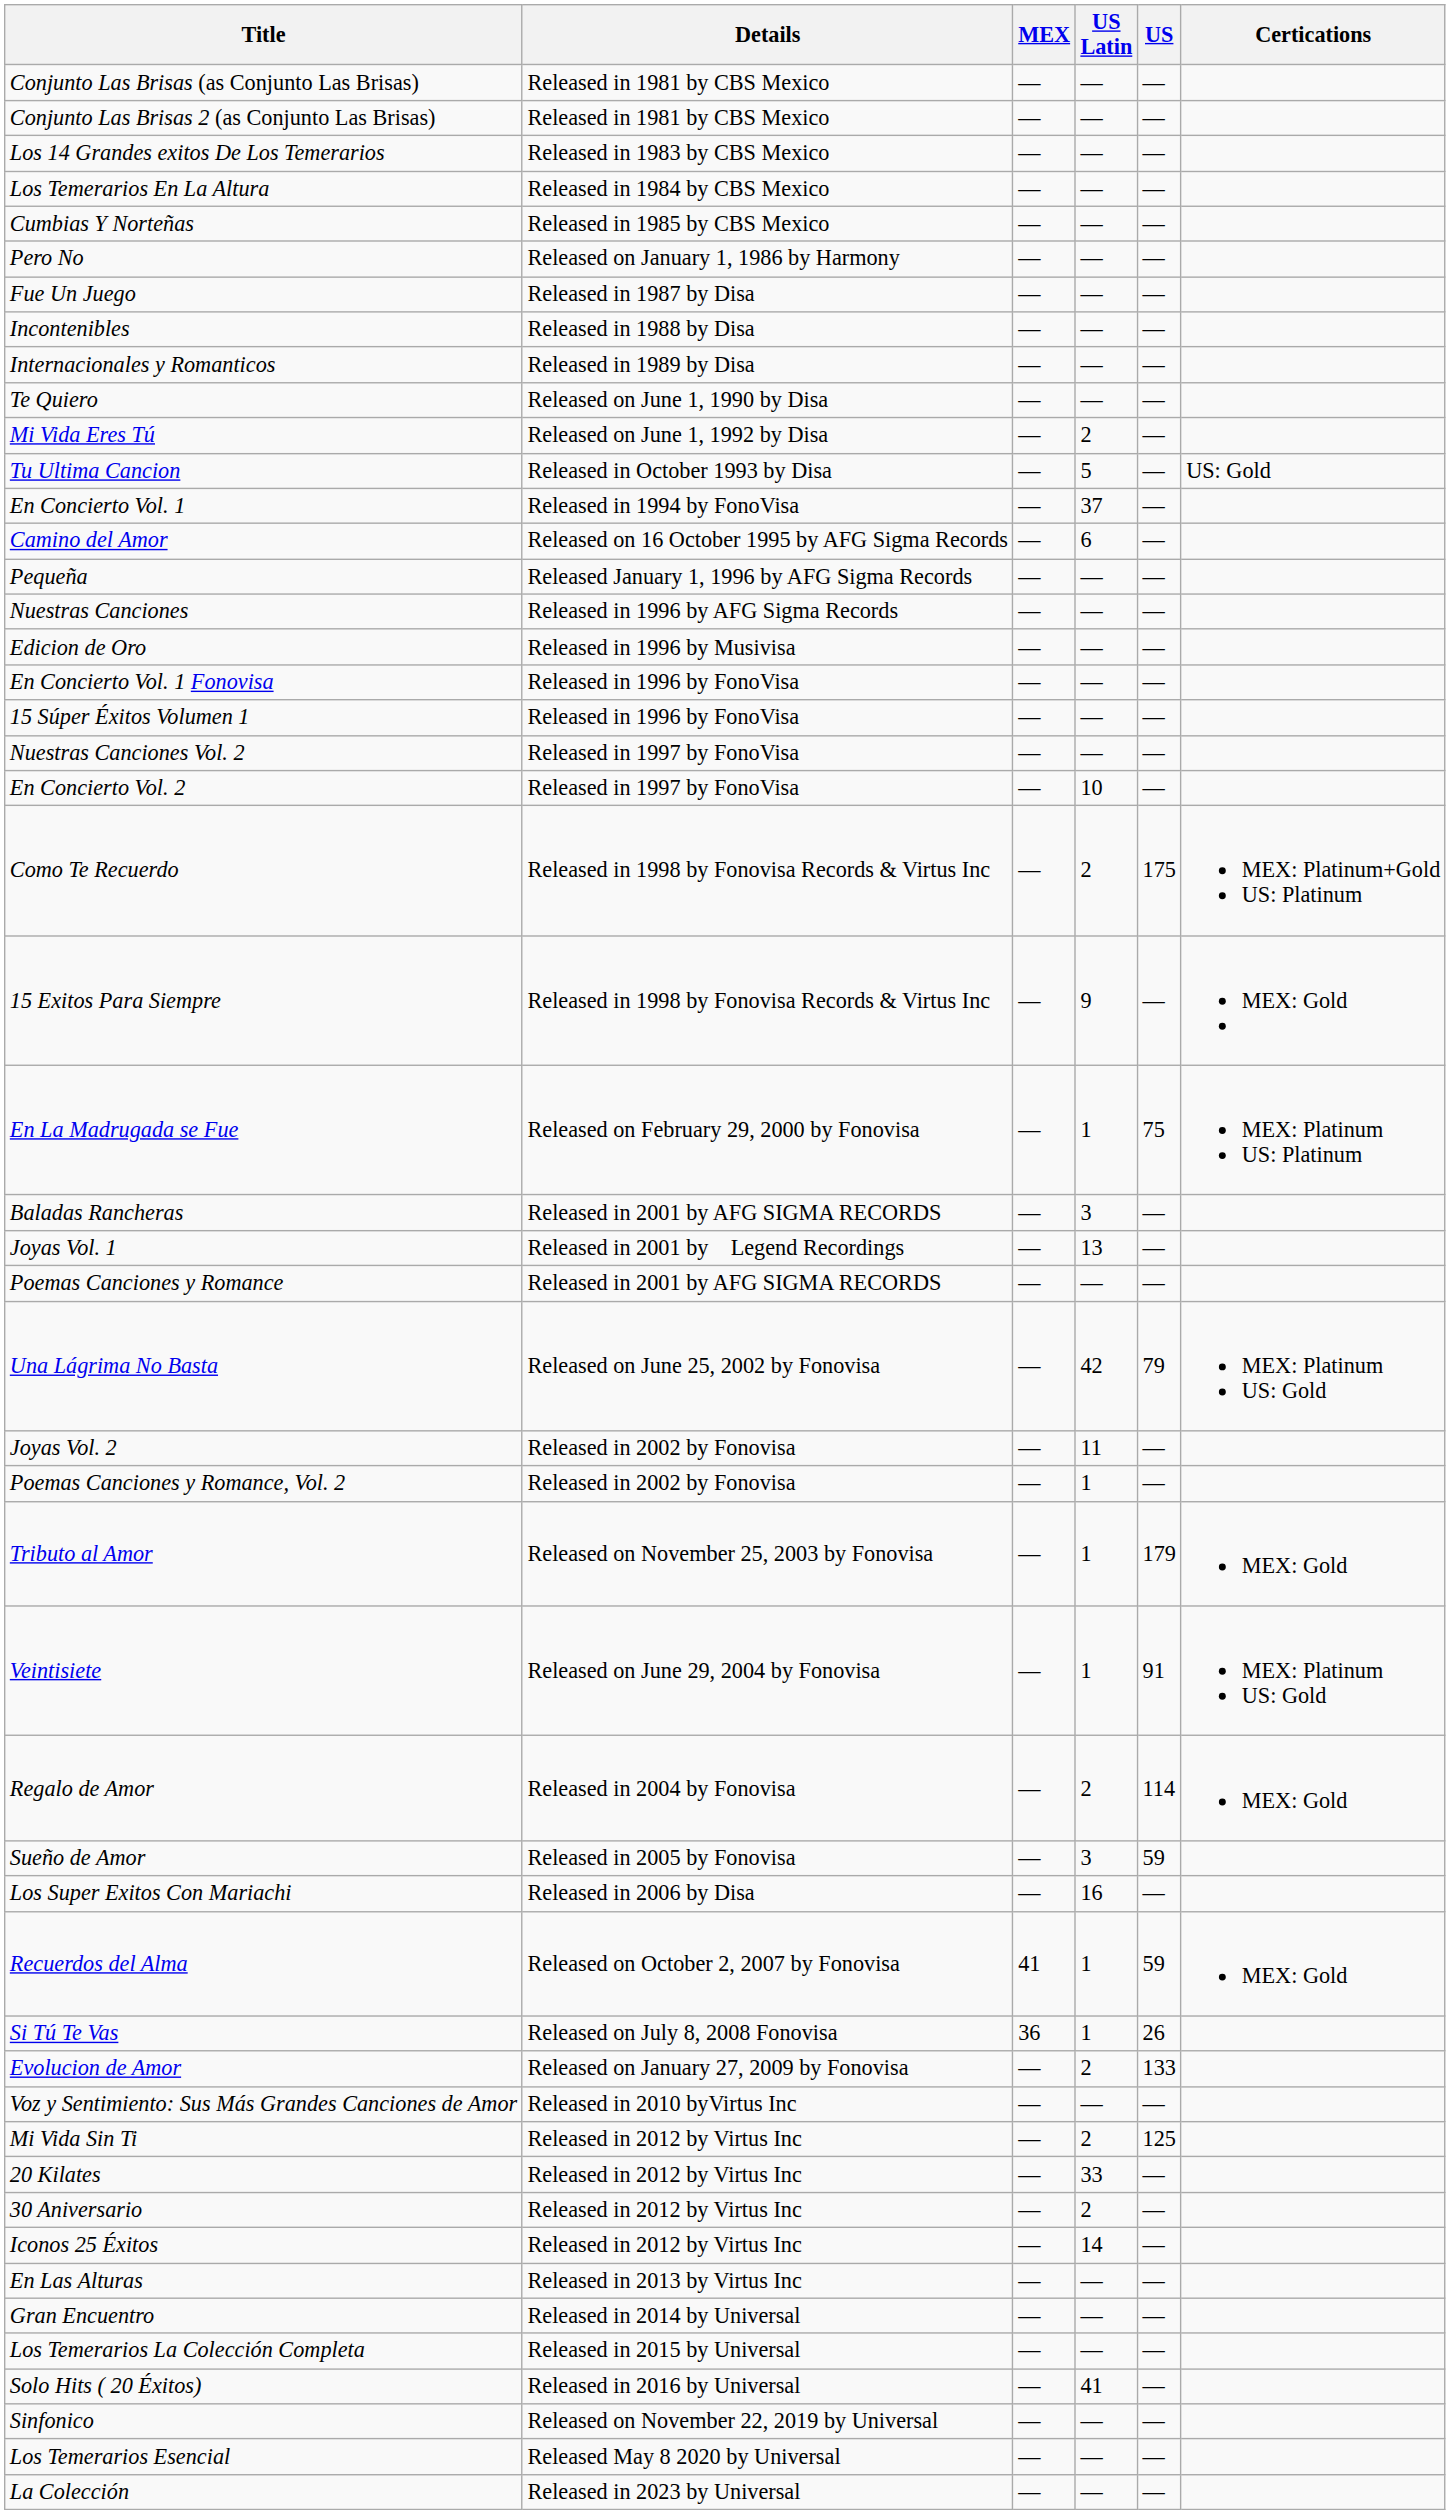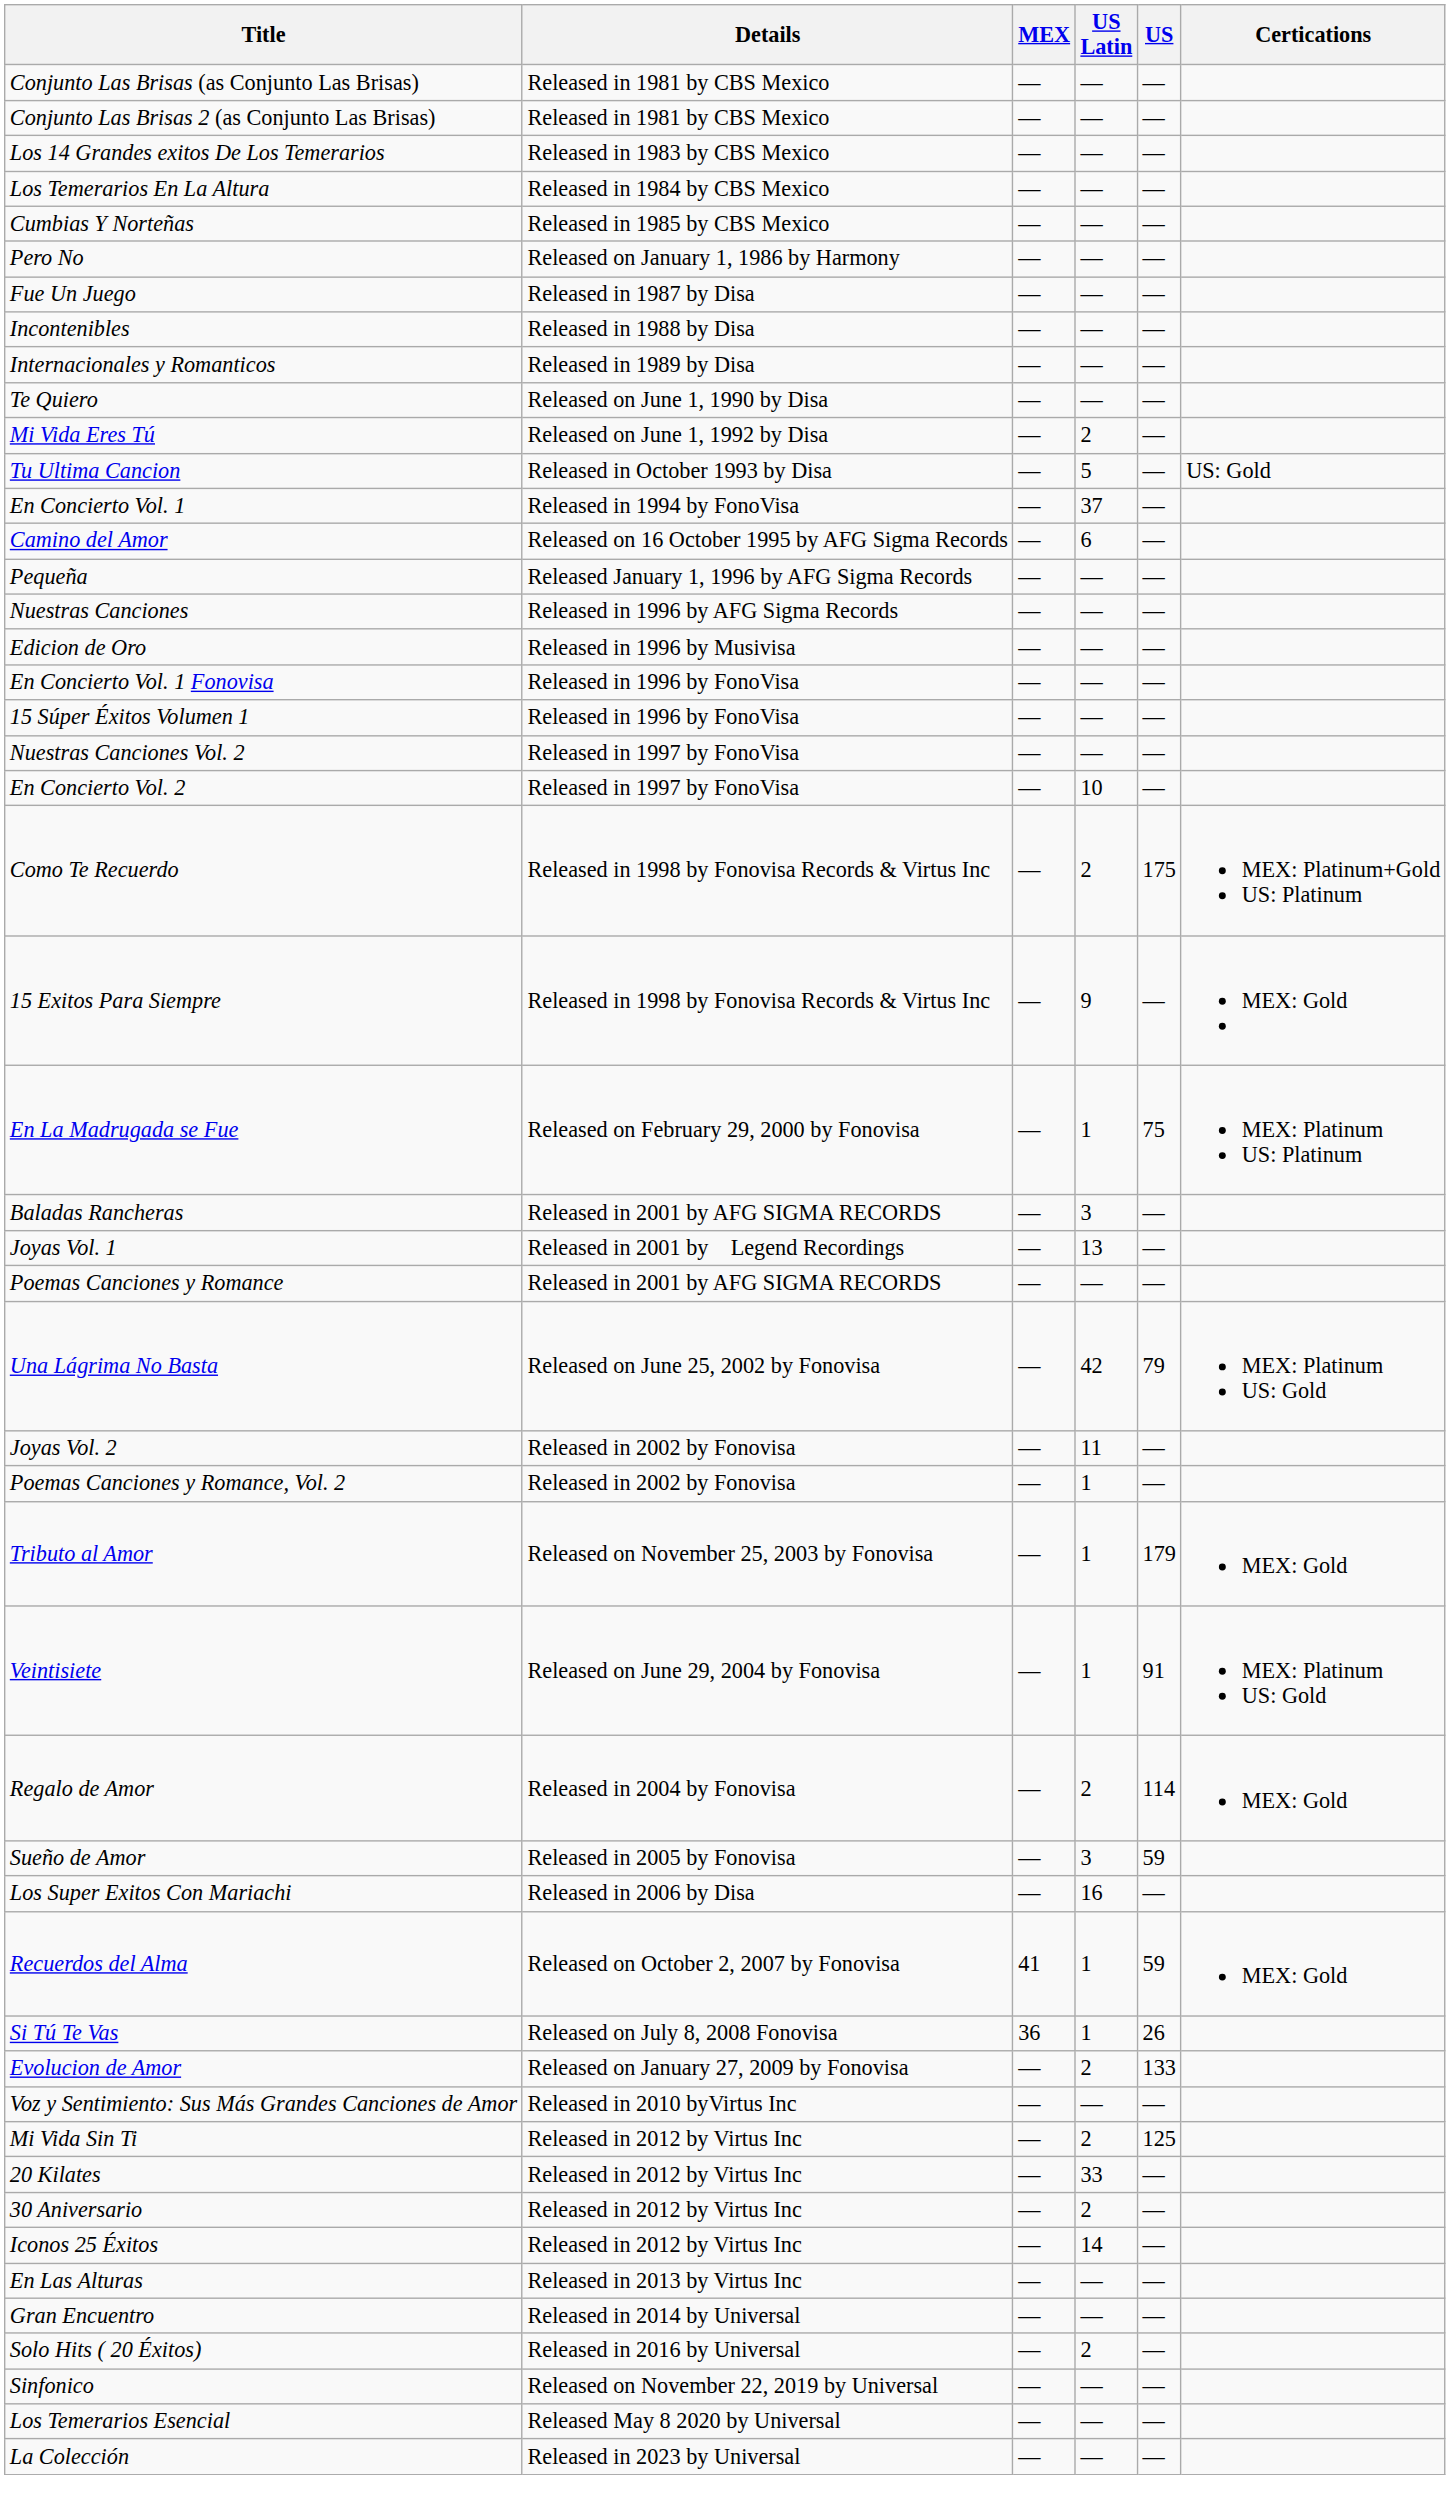- row: (187, 2350)
(1092, 2386) 41 -> (1086, 2350) 2
